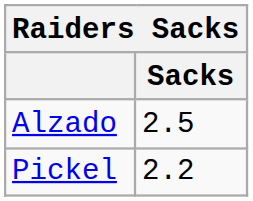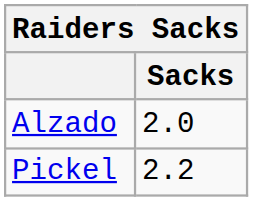(168, 124) 2.5 -> (168, 124) 2.0
